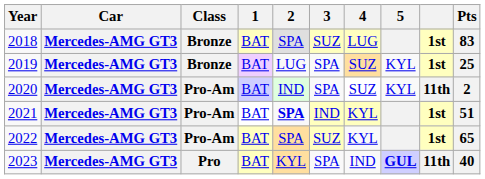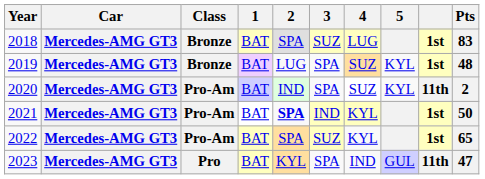(467, 65) 25 -> (465, 65) 48
(467, 113) 51 -> (465, 113) 50
(401, 162) bold -> (400, 162) normal
(467, 162) 40 -> (465, 162) 47
